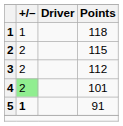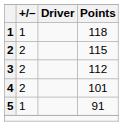(22, 87) lightgreen background -> (22, 87) no background
(22, 106) bold -> (22, 106) normal
